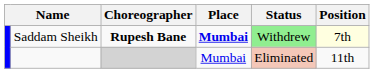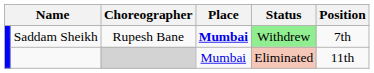(148, 36) bold -> (148, 36) normal
(342, 36) lightyellow background -> (342, 36) no background
